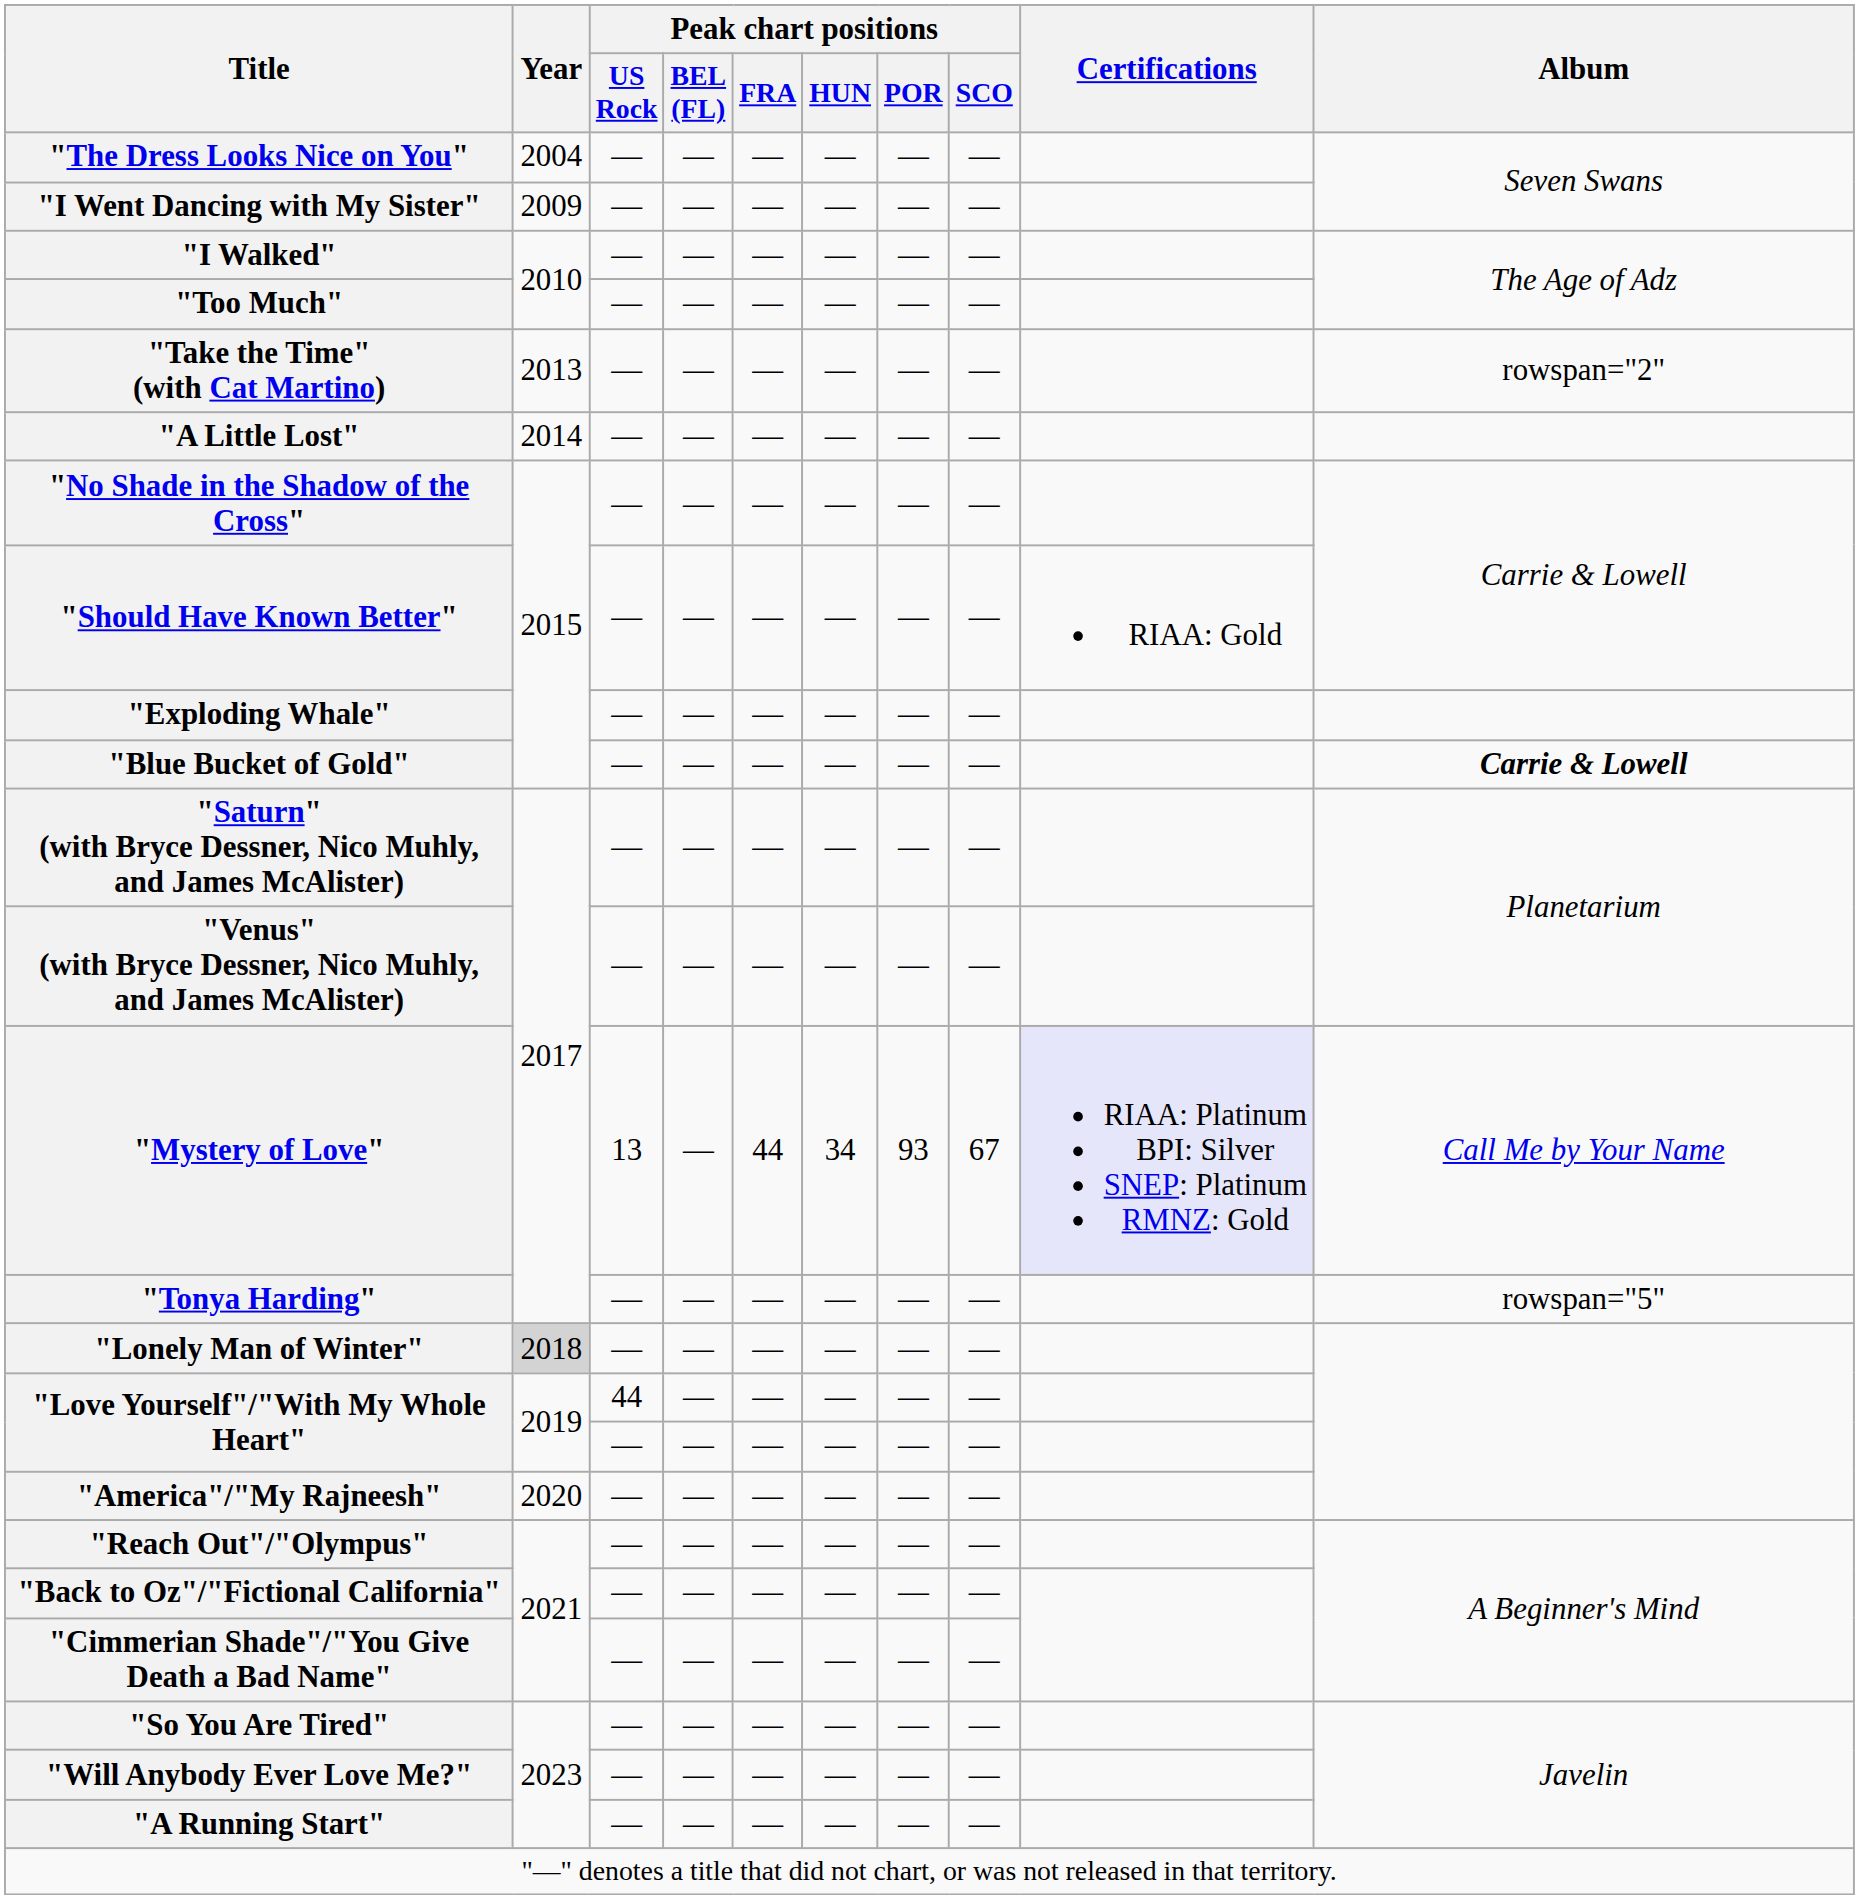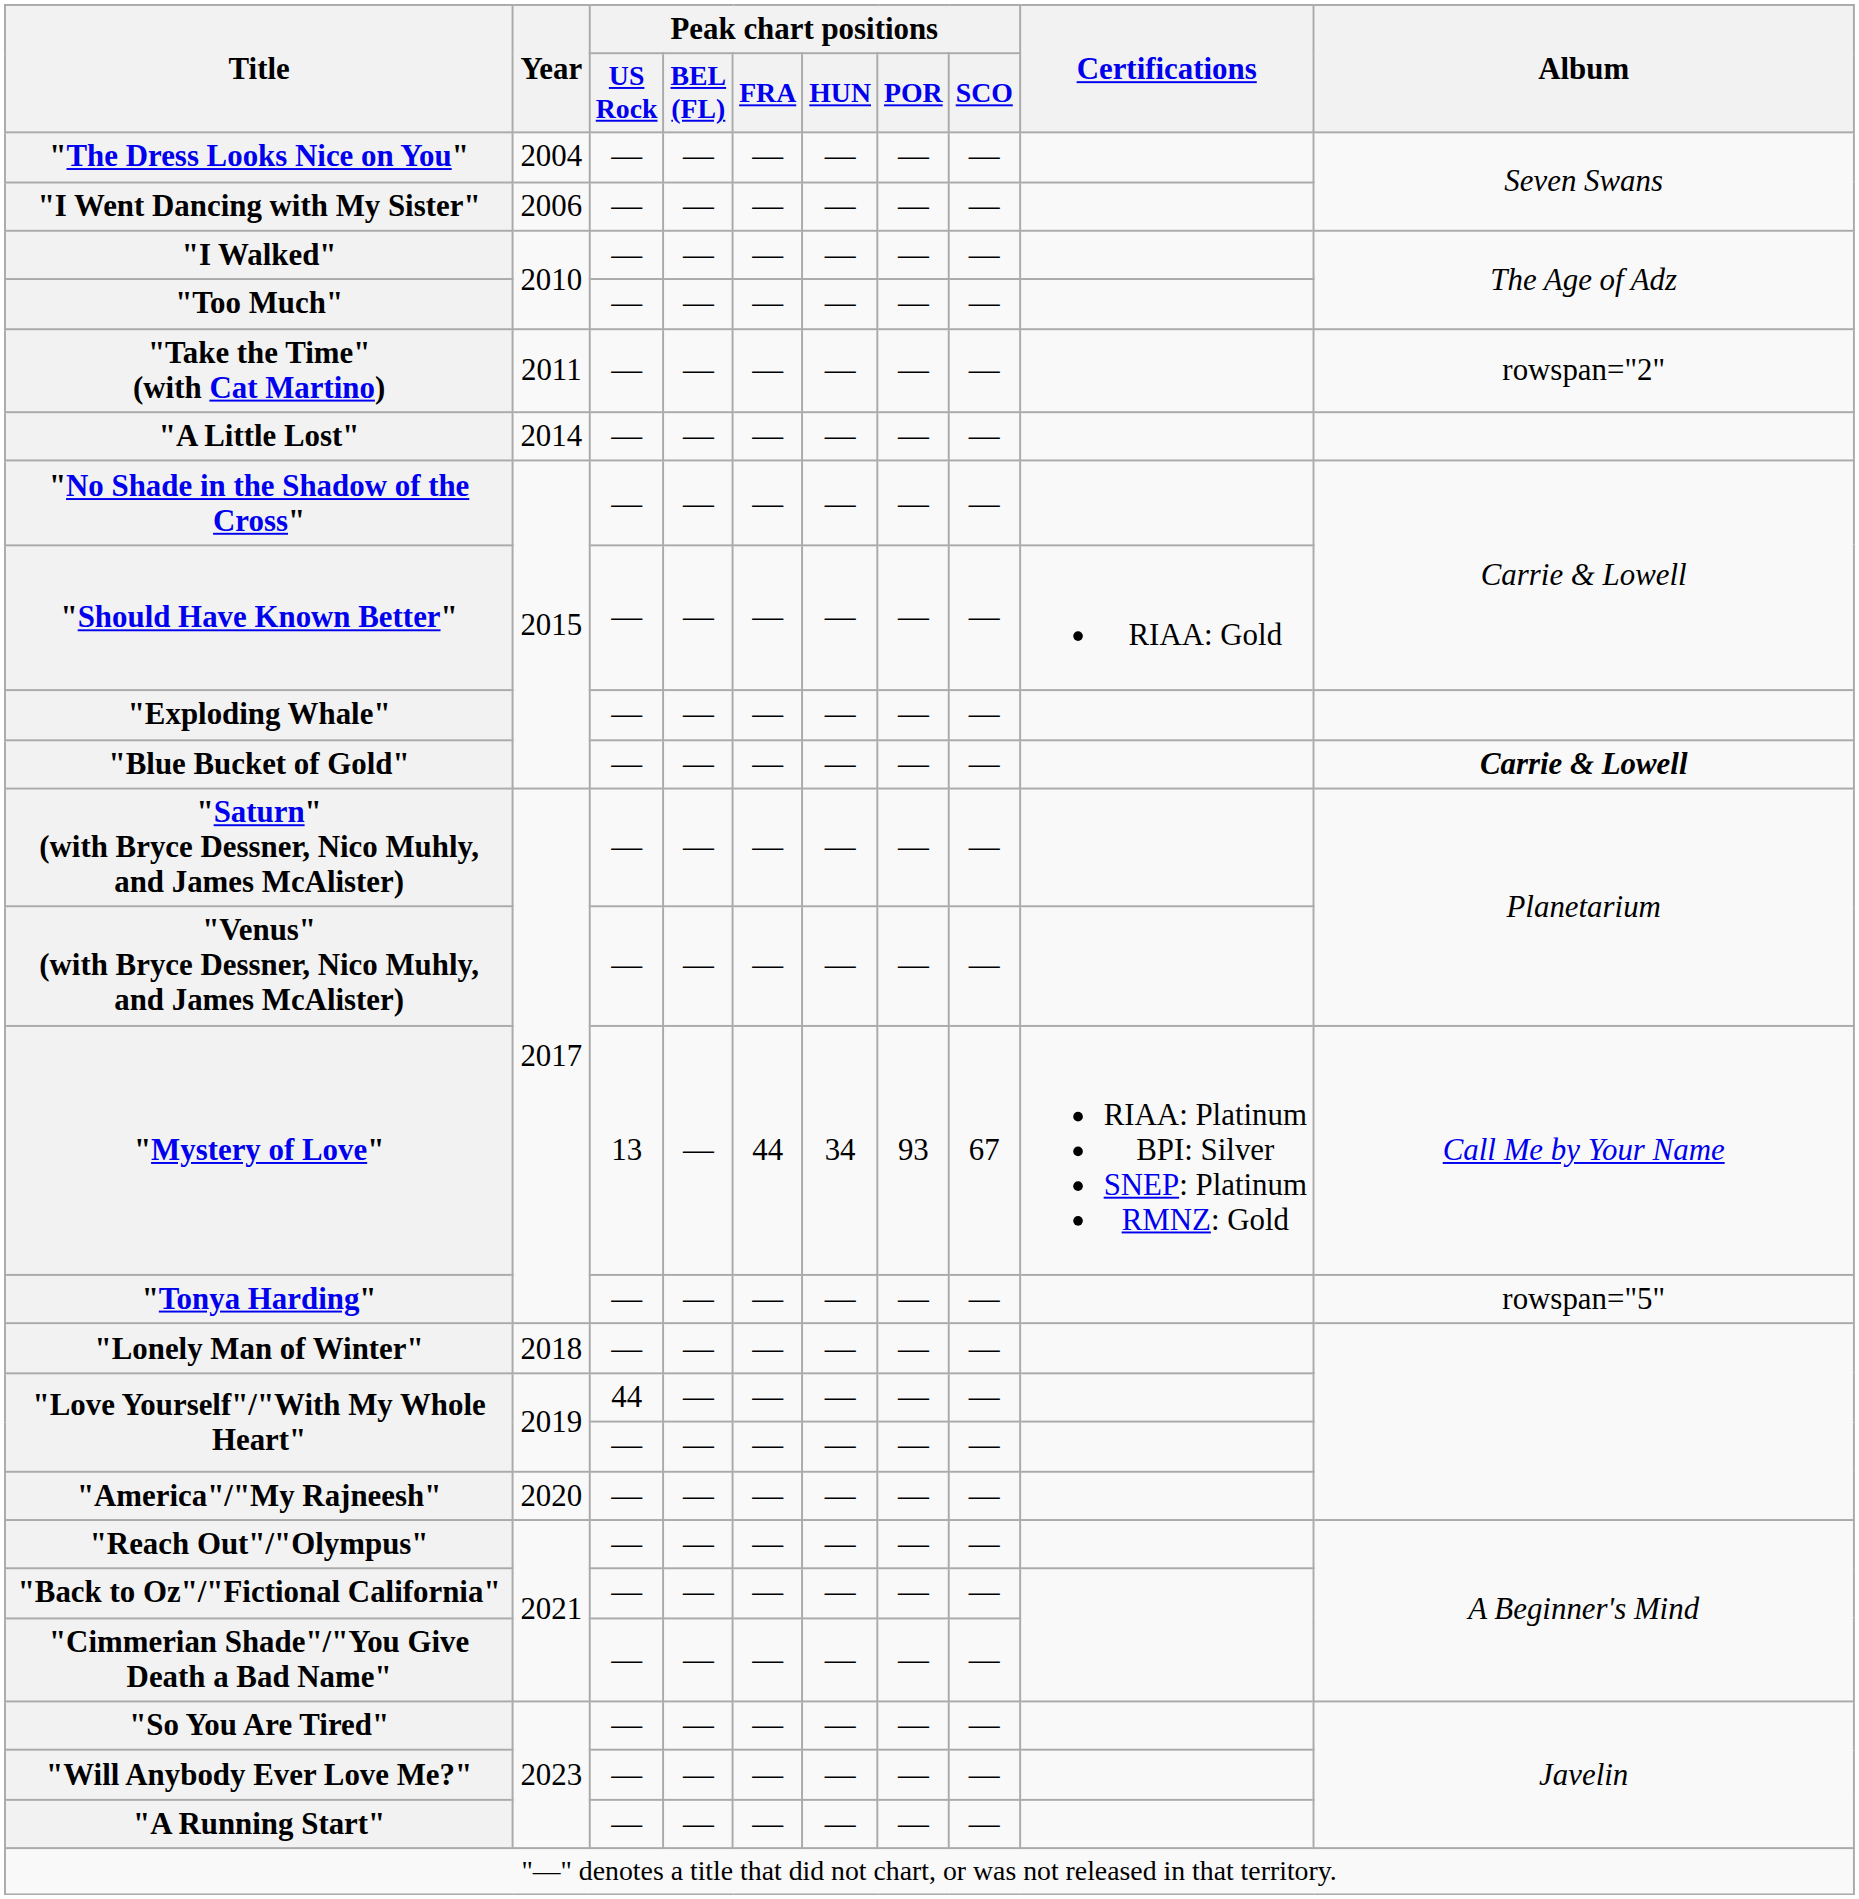(551, 205) 2009 -> (551, 205) 2006
(551, 369) 2013 -> (551, 369) 2011
(1167, 1167) lavender background -> (1167, 1167) no background
(551, 1347) lightgrey background -> (551, 1347) no background
